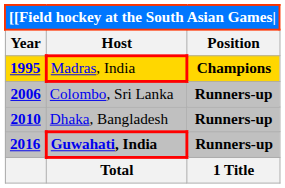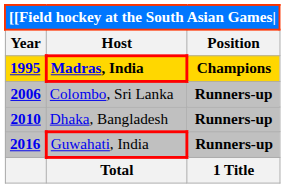(93, 68) normal -> (97, 68) bold
(104, 144) bold -> (100, 144) normal
